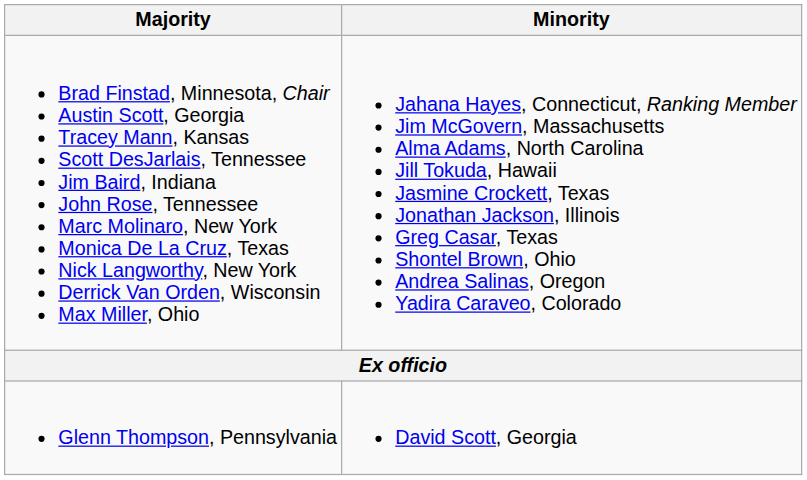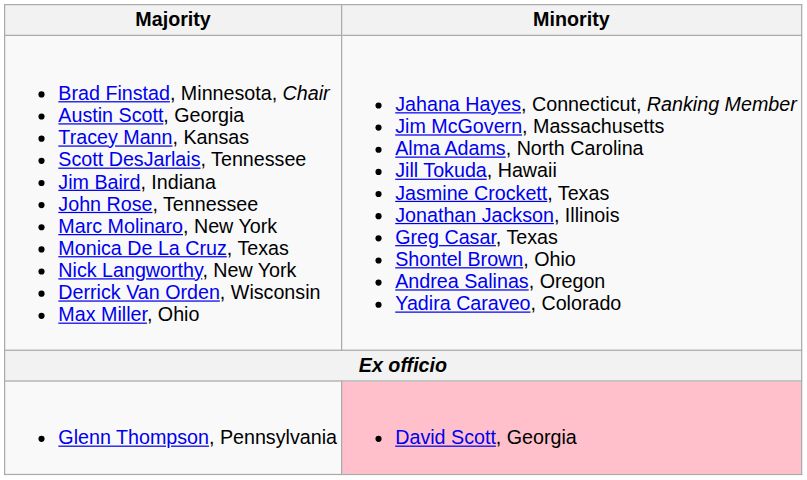(571, 439) no background -> (571, 439) pink background
